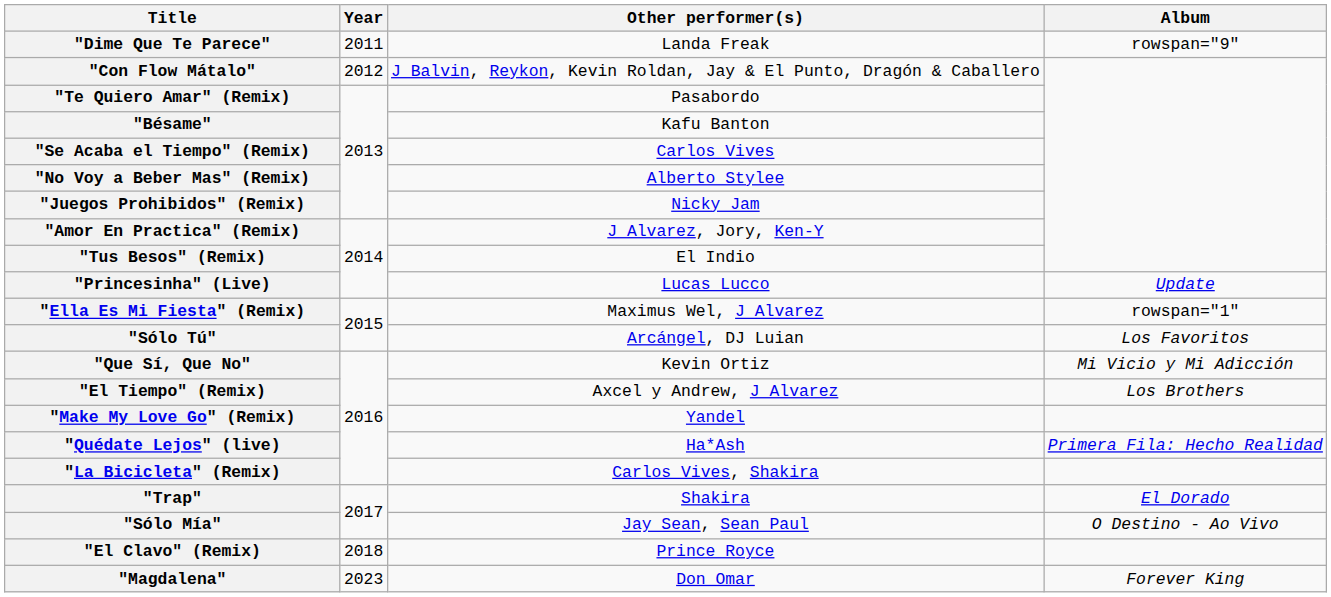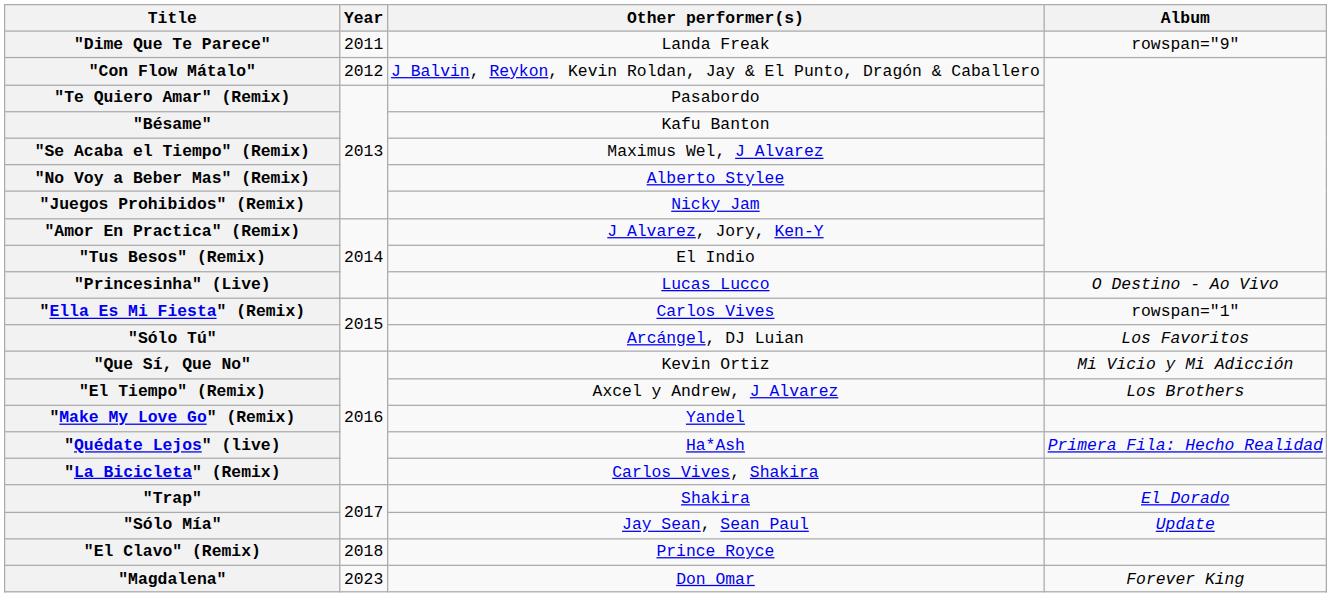(715, 151) Carlos Vives -> (715, 151) Maximus Wel, J Alvarez
(1185, 285) Update -> (1185, 285) O Destino - Ao Vivo
(715, 312) Maximus Wel, J Alvarez -> (715, 312) Carlos Vives
(1185, 525) O Destino - Ao Vivo -> (1185, 525) Update
